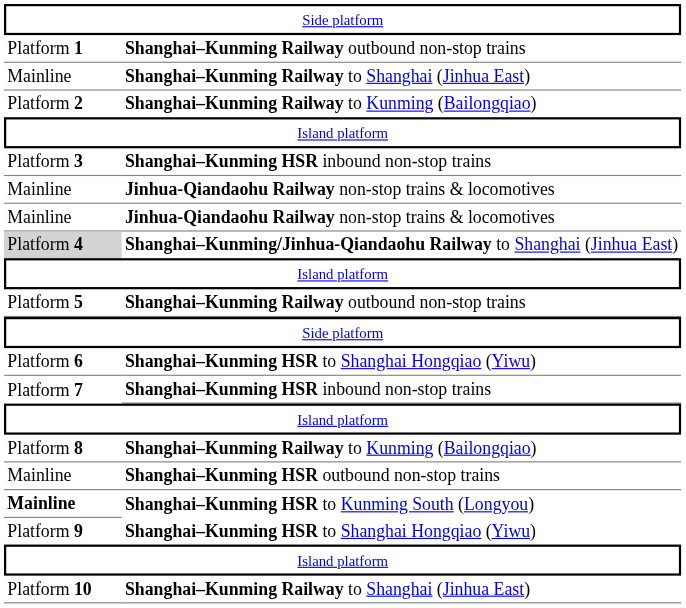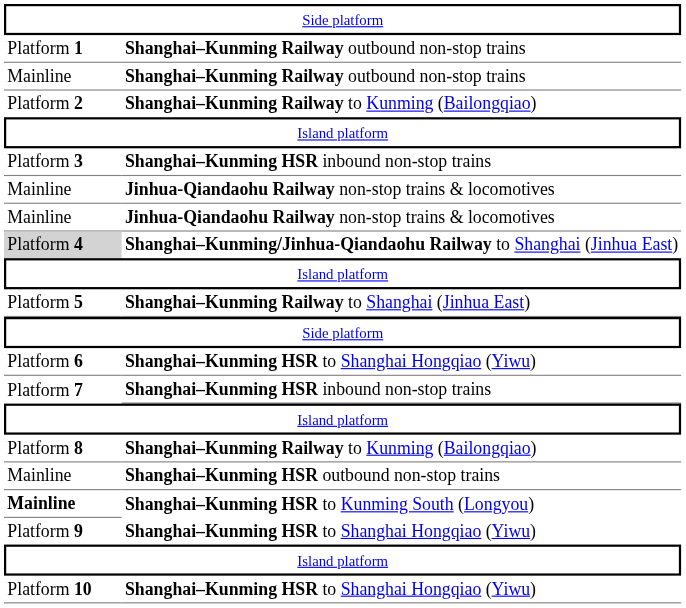(328, 76) Shanghai–Kunming Railway to Shanghai (Jinhua East) -> (325, 76) Shanghai–Kunming Railway outbound non-stop trains
(325, 302) Shanghai–Kunming Railway outbound non-stop trains -> (328, 302) Shanghai–Kunming Railway to Shanghai (Jinhua East)
(328, 588) Shanghai–Kunming Railway to Shanghai (Jinhua East) -> (331, 588) Shanghai–Kunming HSR to Shanghai Hongqiao (Yiwu)
